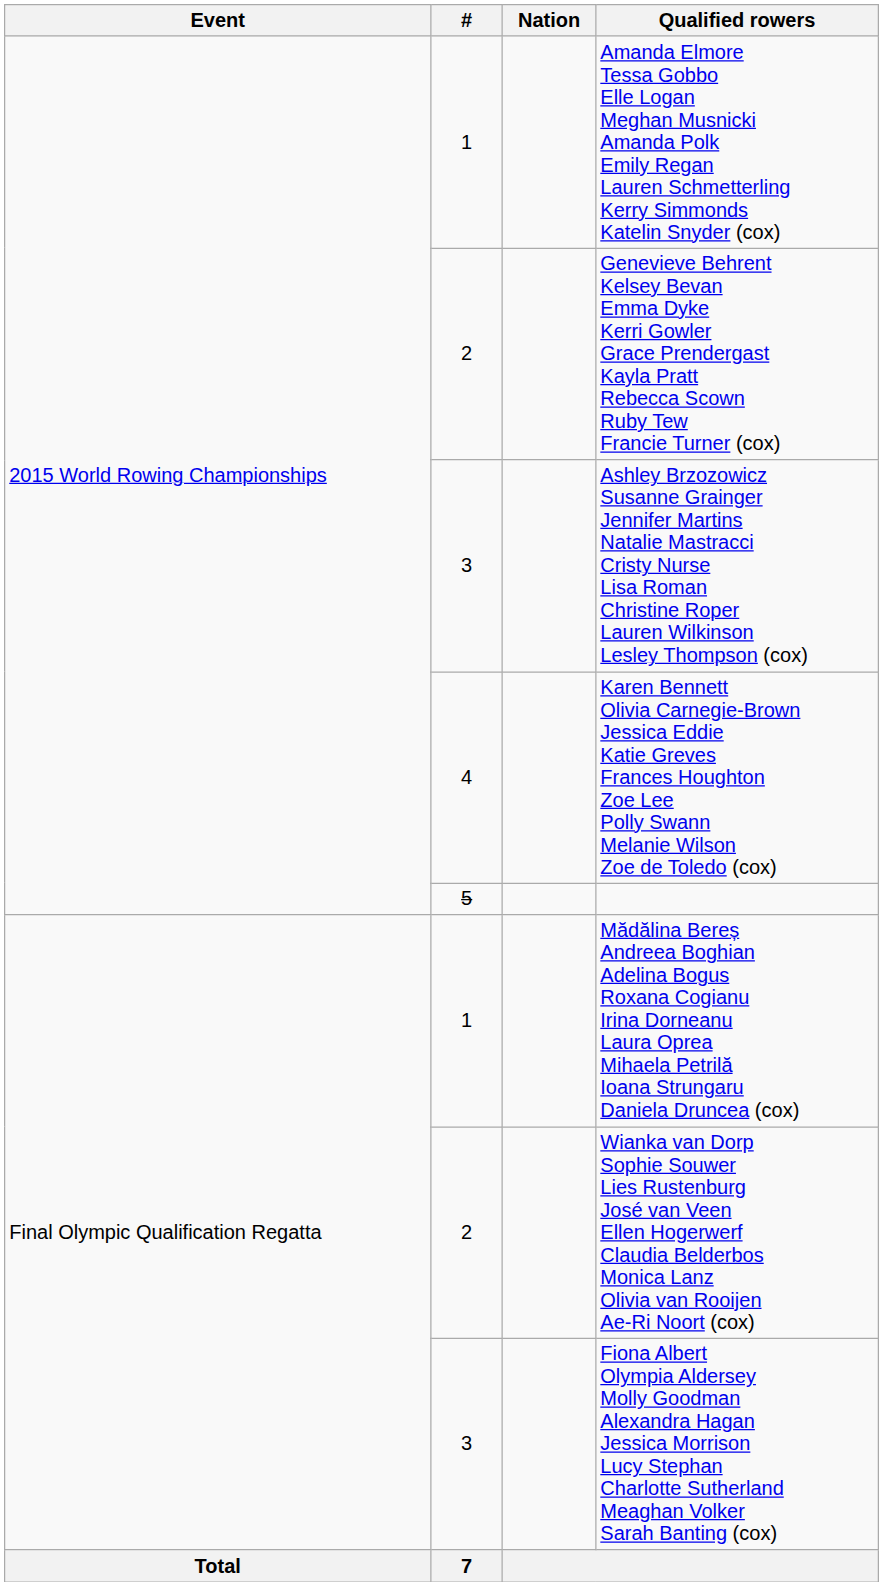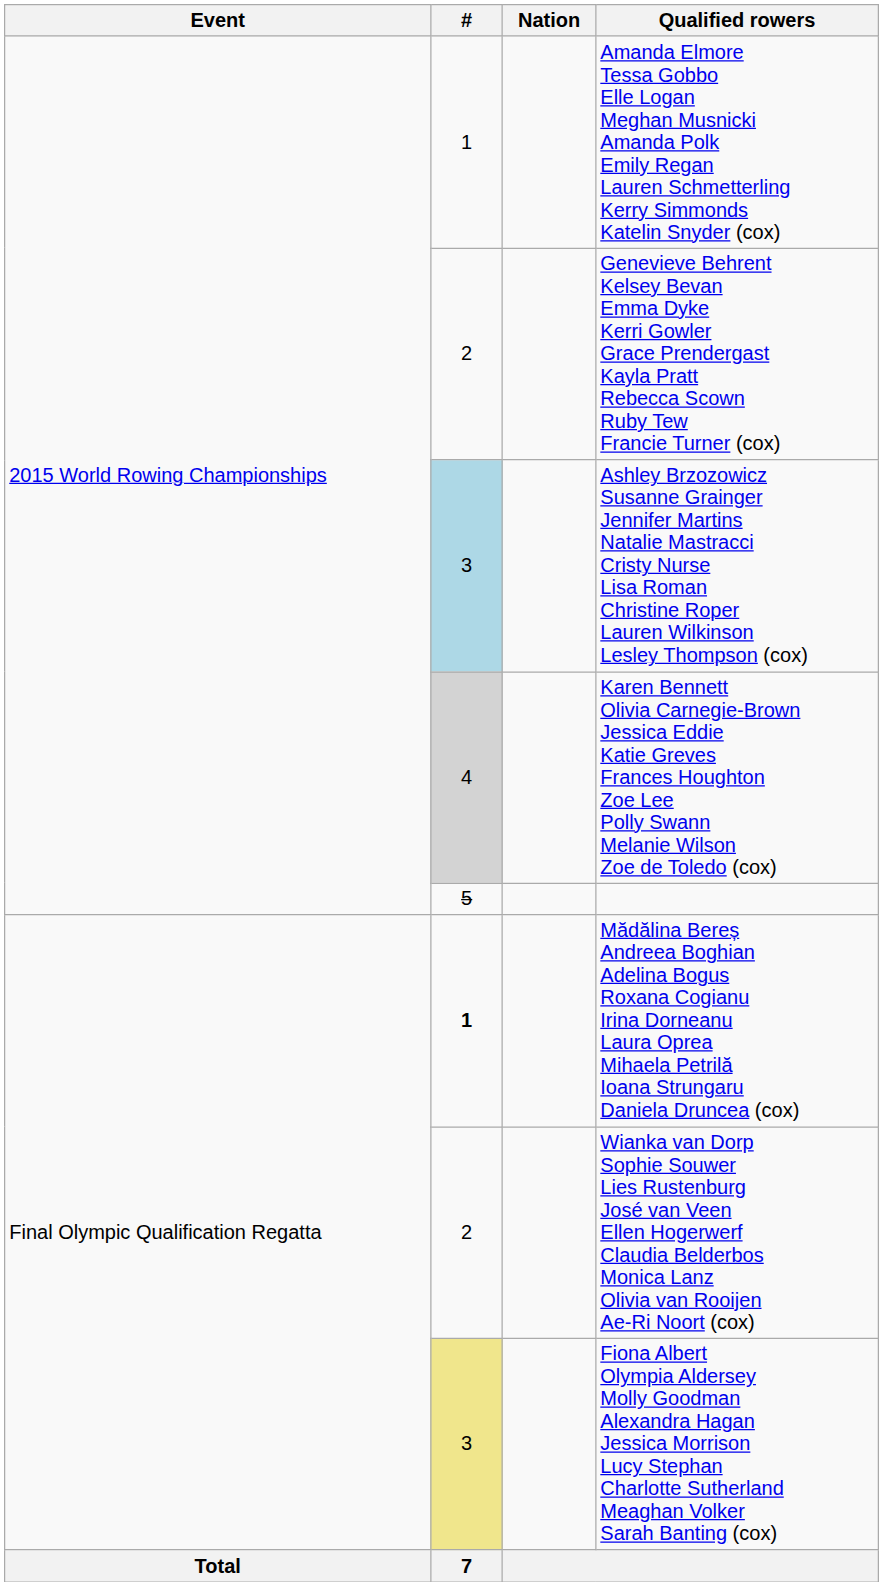(467, 565) no background -> (467, 565) lightblue background
(467, 777) no background -> (467, 777) lightgrey background
(467, 1020) normal -> (467, 1020) bold
(467, 1444) no background -> (467, 1444) khaki background
